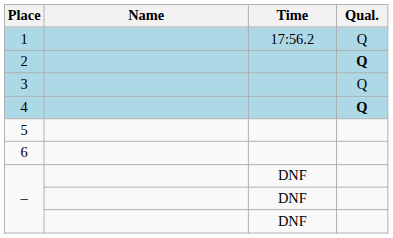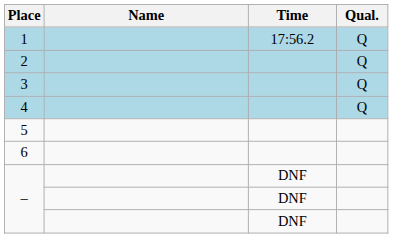(362, 61) bold -> (362, 61) normal
(362, 107) bold -> (362, 107) normal
